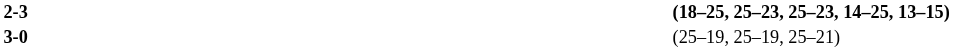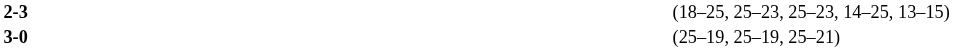(811, 12) bold -> (811, 12) normal
